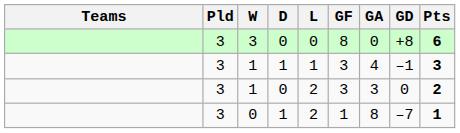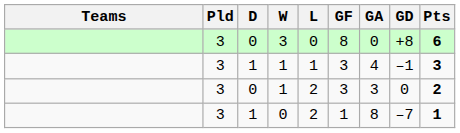columns swapped: (253, 17) <-> (283, 17)
